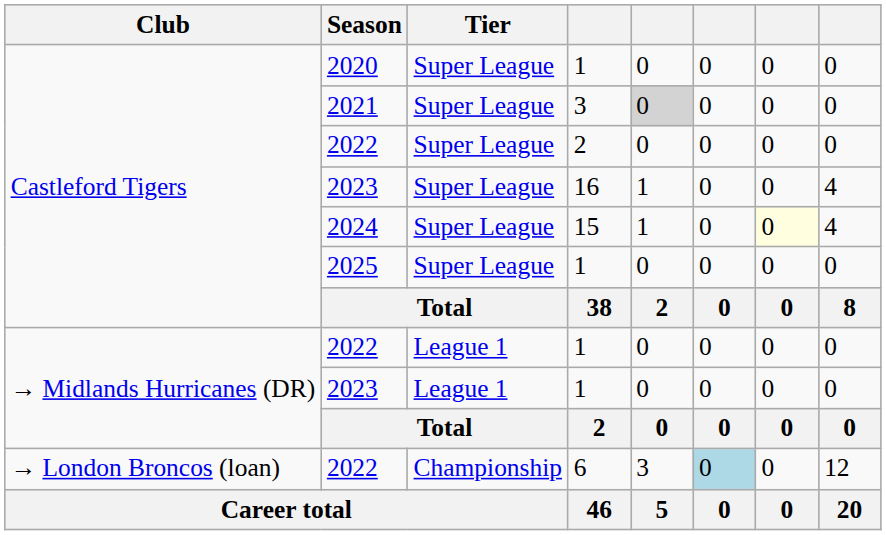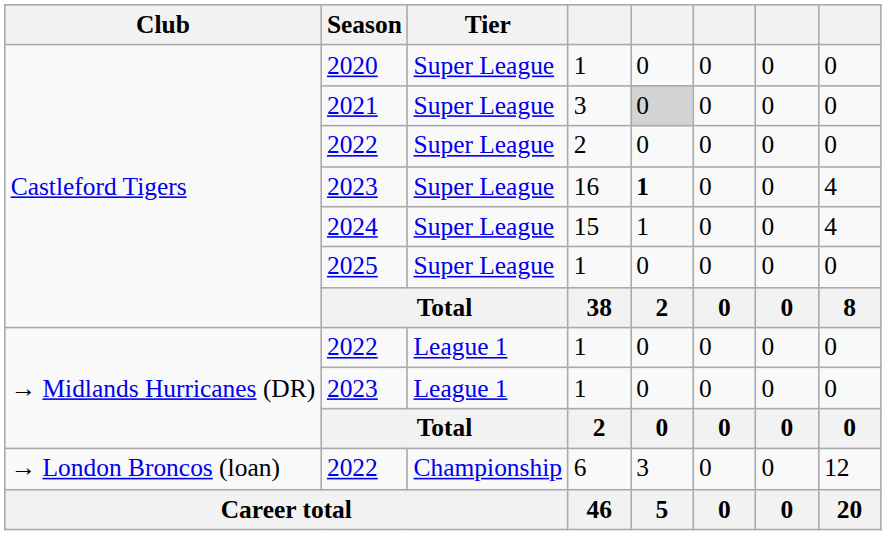(643, 186) normal -> (643, 186) bold
(768, 226) lightyellow background -> (768, 226) no background
(705, 468) lightblue background -> (705, 468) no background
